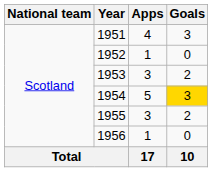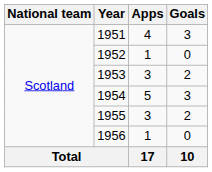(187, 95) gold background -> (187, 95) no background
